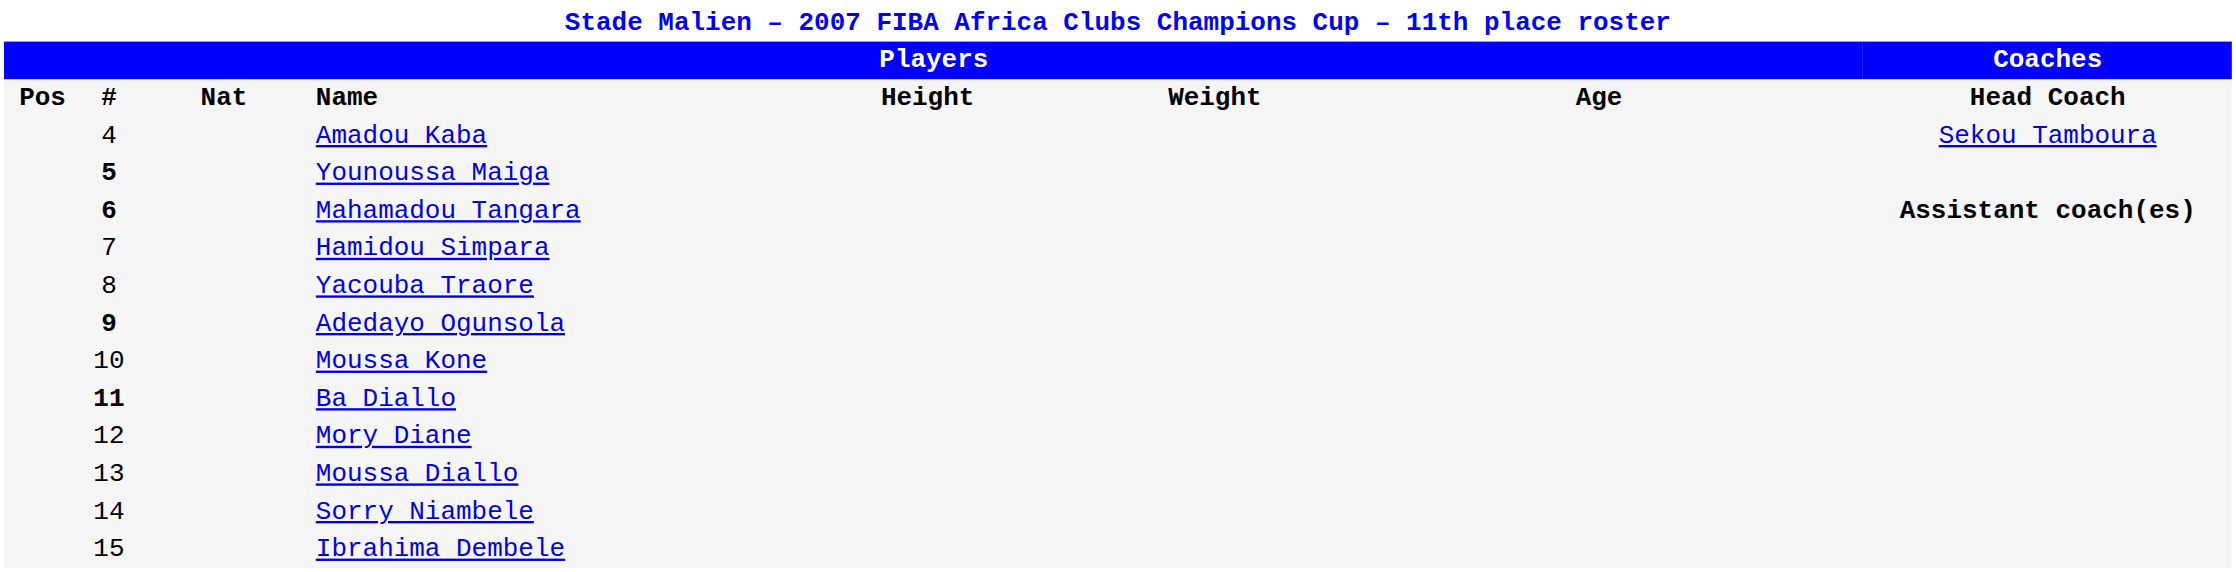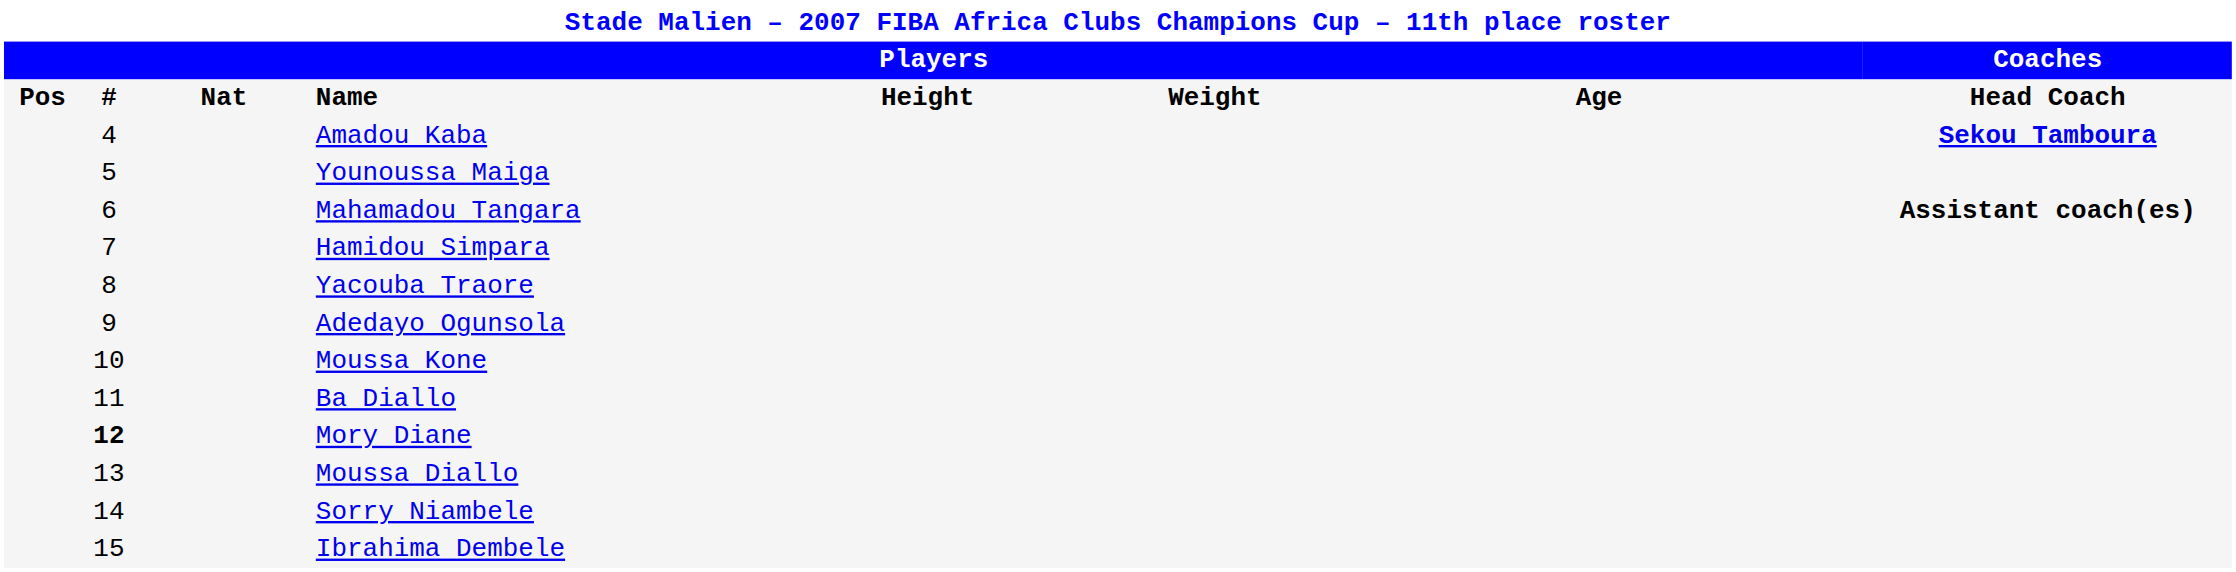(2048, 136) normal -> (2048, 136) bold
(109, 173) bold -> (109, 173) normal
(109, 211) bold -> (109, 211) normal
(109, 324) bold -> (109, 324) normal
(109, 399) bold -> (109, 399) normal
(109, 436) normal -> (109, 436) bold
